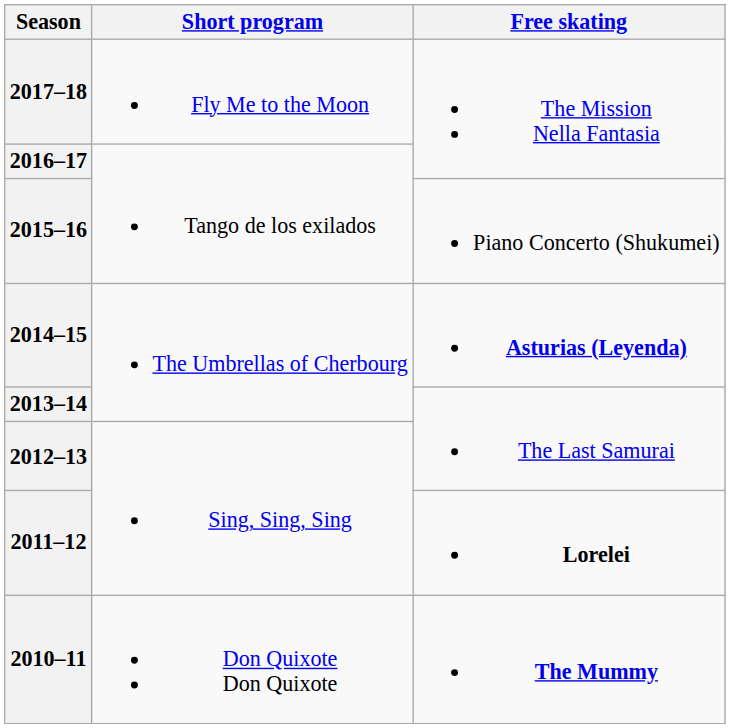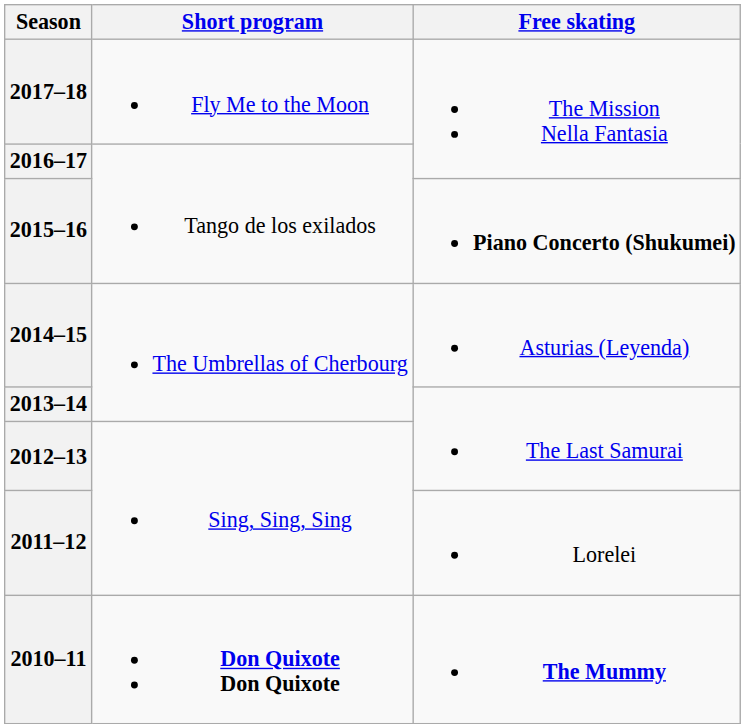(569, 243) normal -> (577, 243) bold
(569, 347) bold -> (577, 347) normal
(569, 555) bold -> (577, 555) normal
(252, 672) normal -> (252, 672) bold
